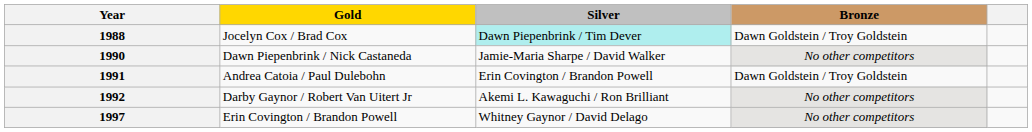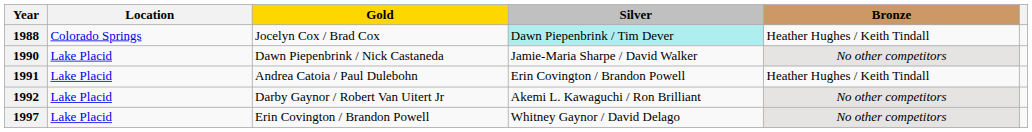+ column: (150, 14)
(821, 35) Dawn Goldstein / Troy Goldstein -> (848, 35) Heather Hughes / Keith Tindall
(821, 76) Dawn Goldstein / Troy Goldstein -> (848, 76) Heather Hughes / Keith Tindall
